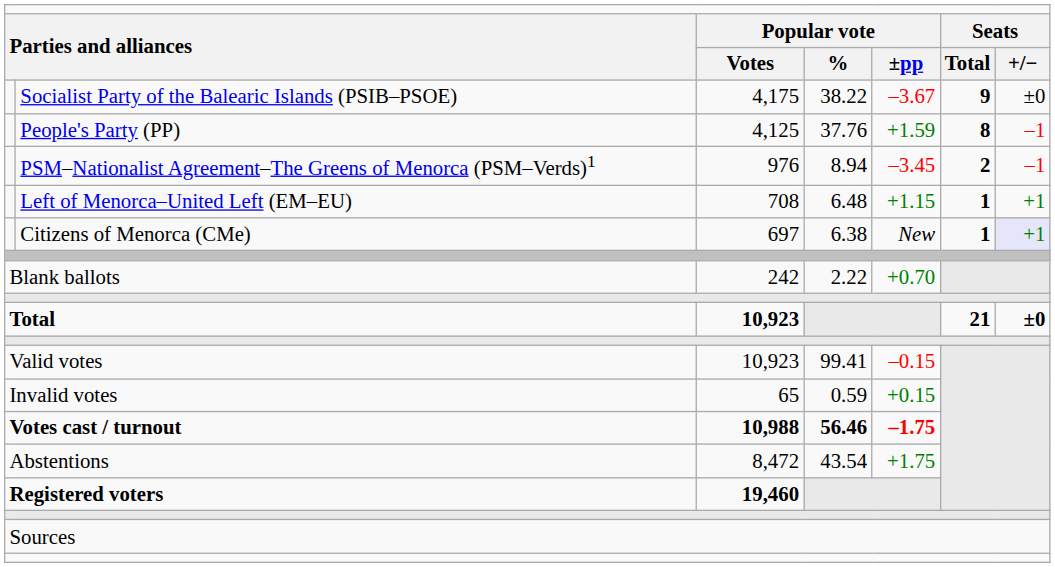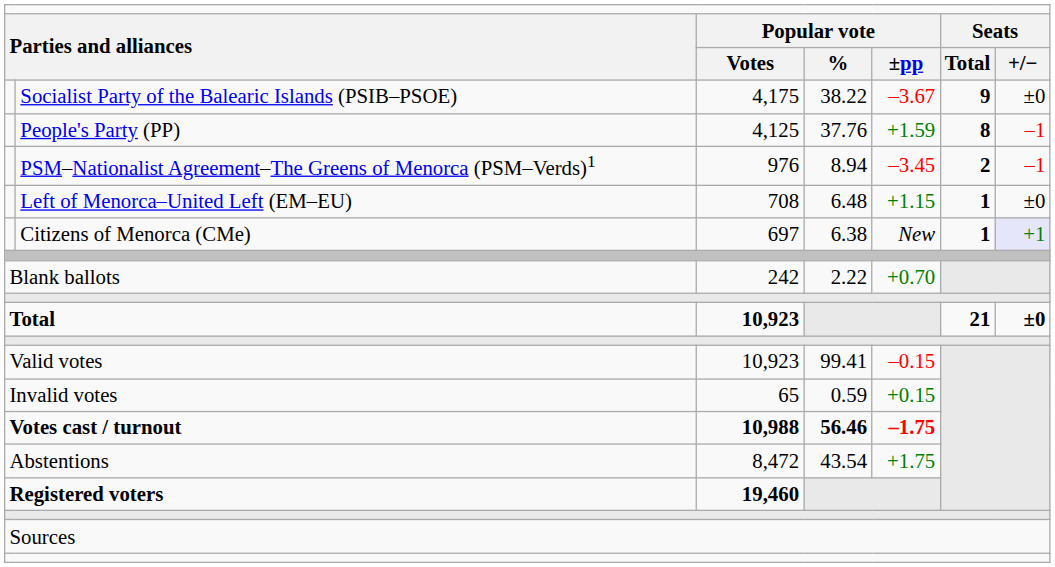(1034, 201) +1 -> (1034, 201) ±0
